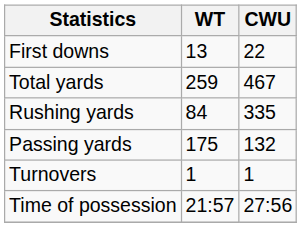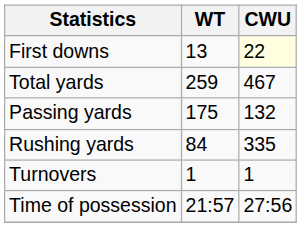(254, 51) no background -> (254, 51) lightyellow background
rows swapped: (72, 113) <-> (70, 144)
